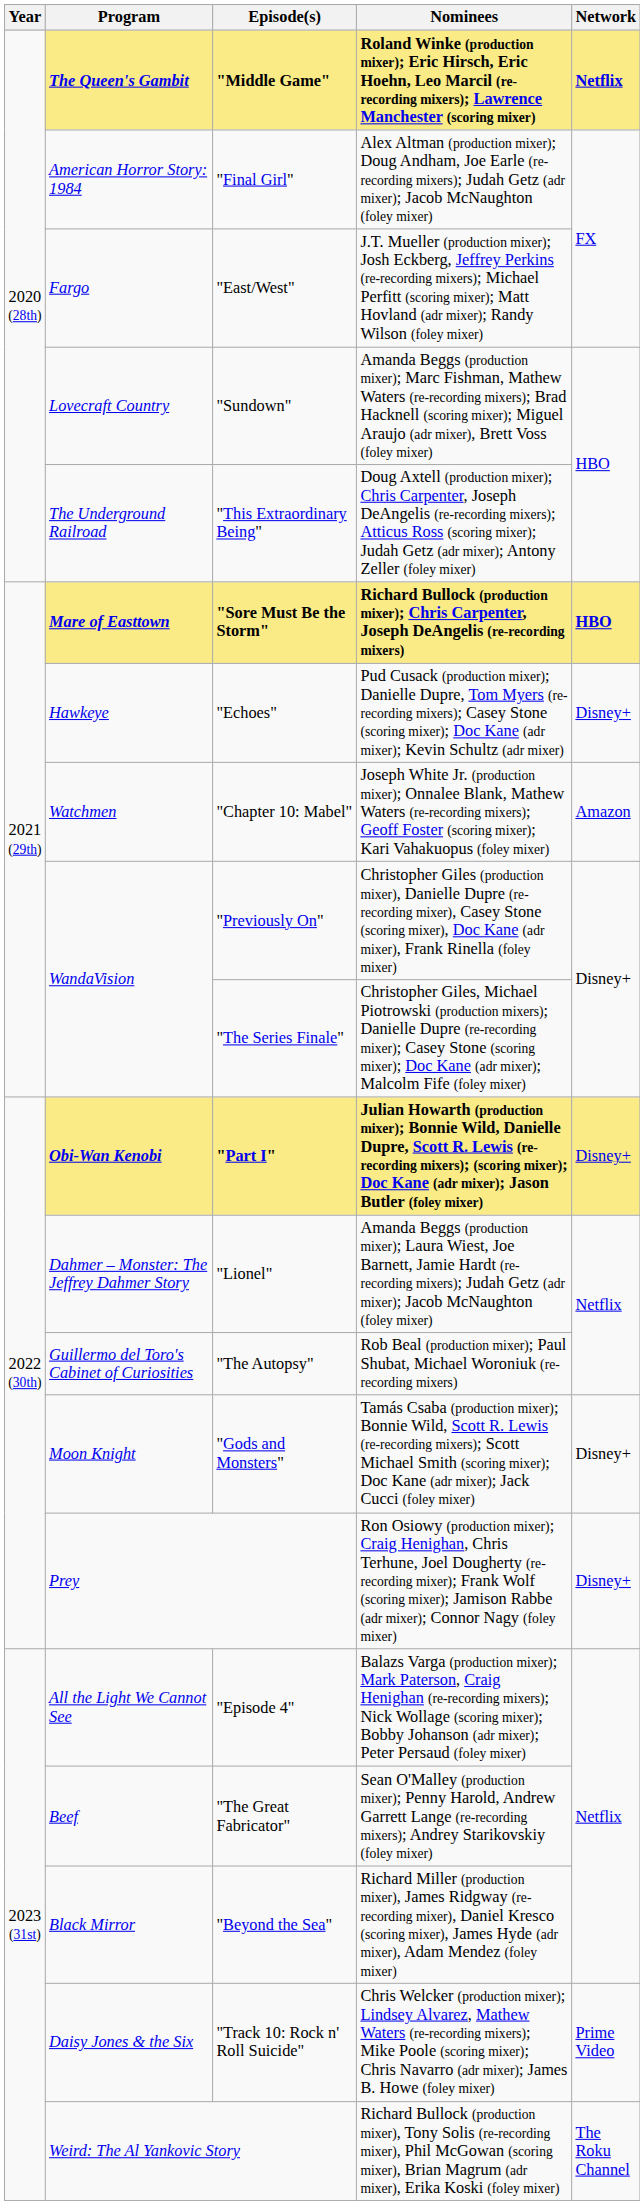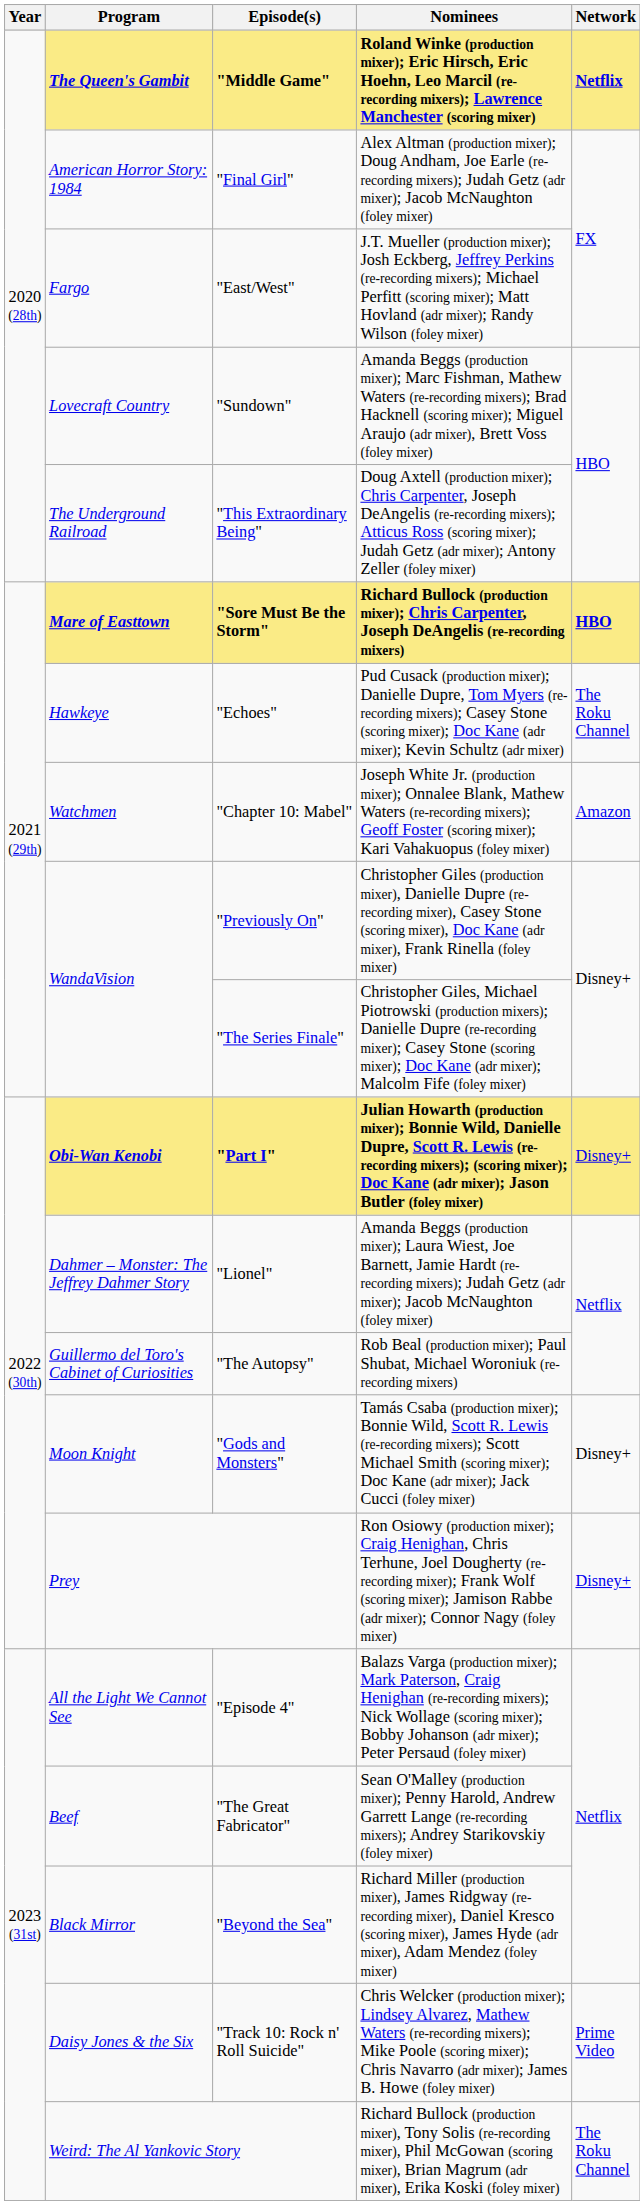(603, 712) Disney+ -> (603, 712) The Roku Channel
